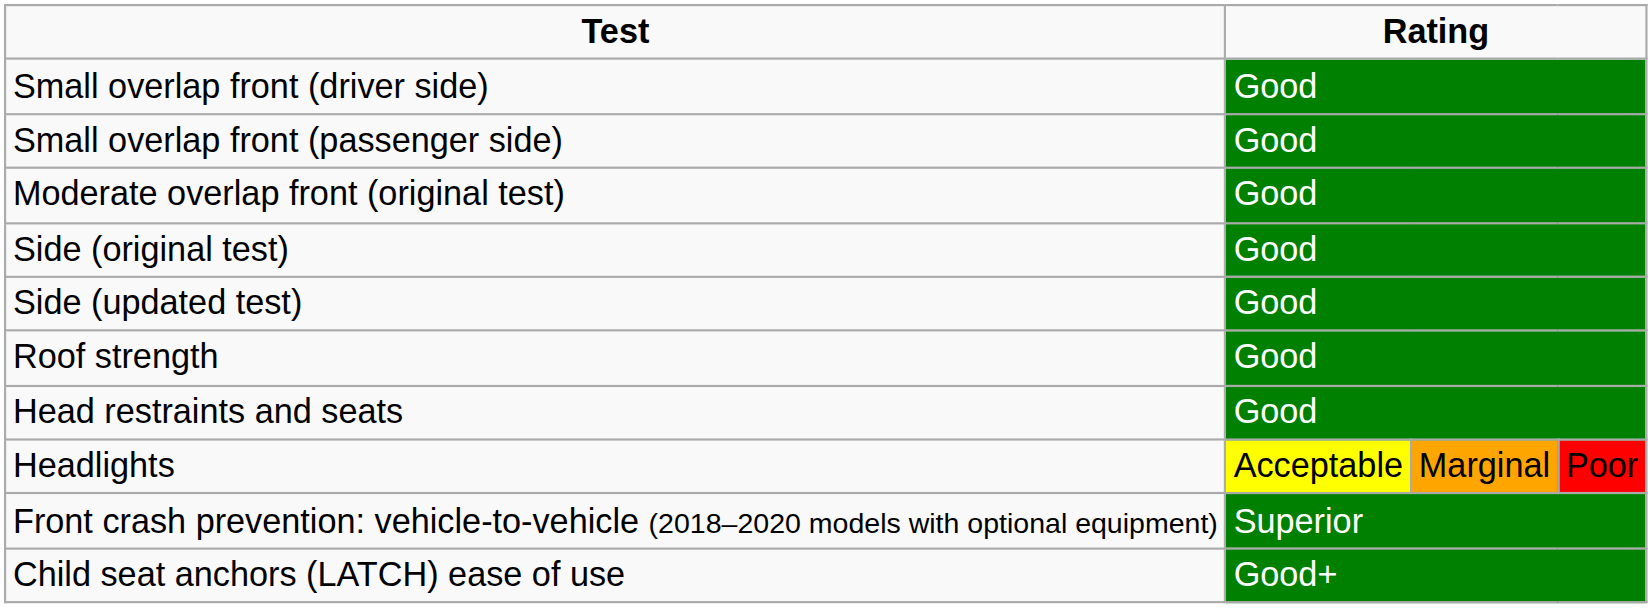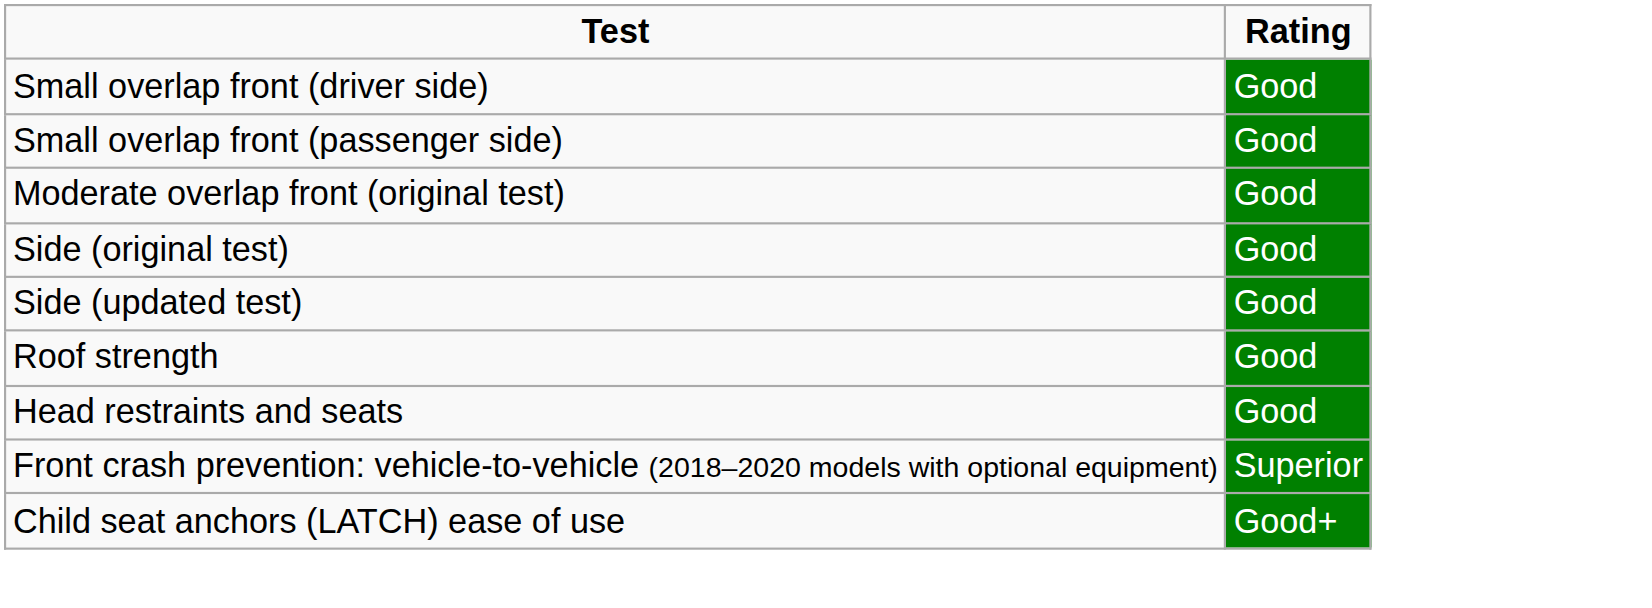- row: (94, 466)
